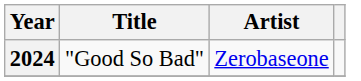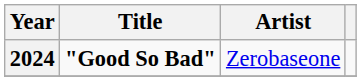(134, 57) normal -> (140, 57) bold
